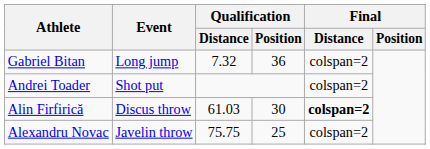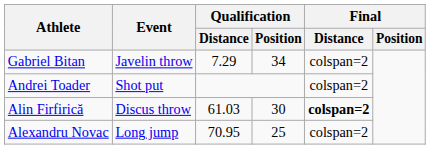(147, 62) Long jump -> (154, 62) Javelin throw
(224, 62) 7.32 -> (224, 62) 7.29
(278, 62) 36 -> (278, 62) 34
(154, 132) Javelin throw -> (147, 132) Long jump
(224, 132) 75.75 -> (224, 132) 70.95
